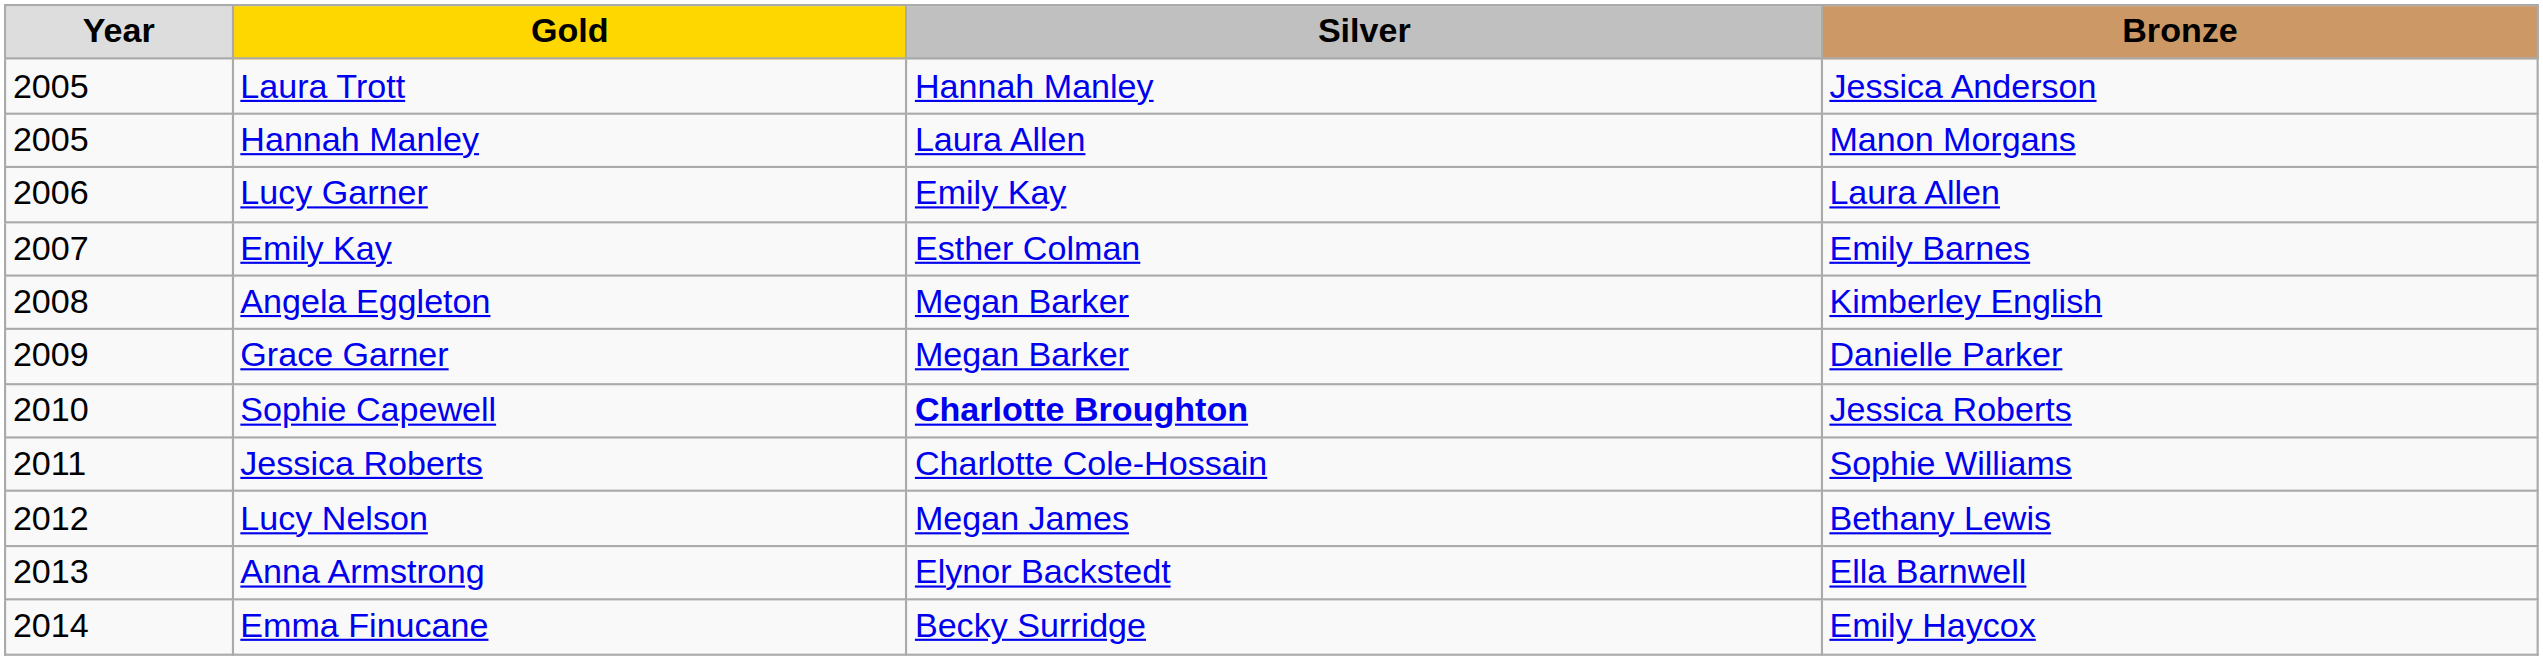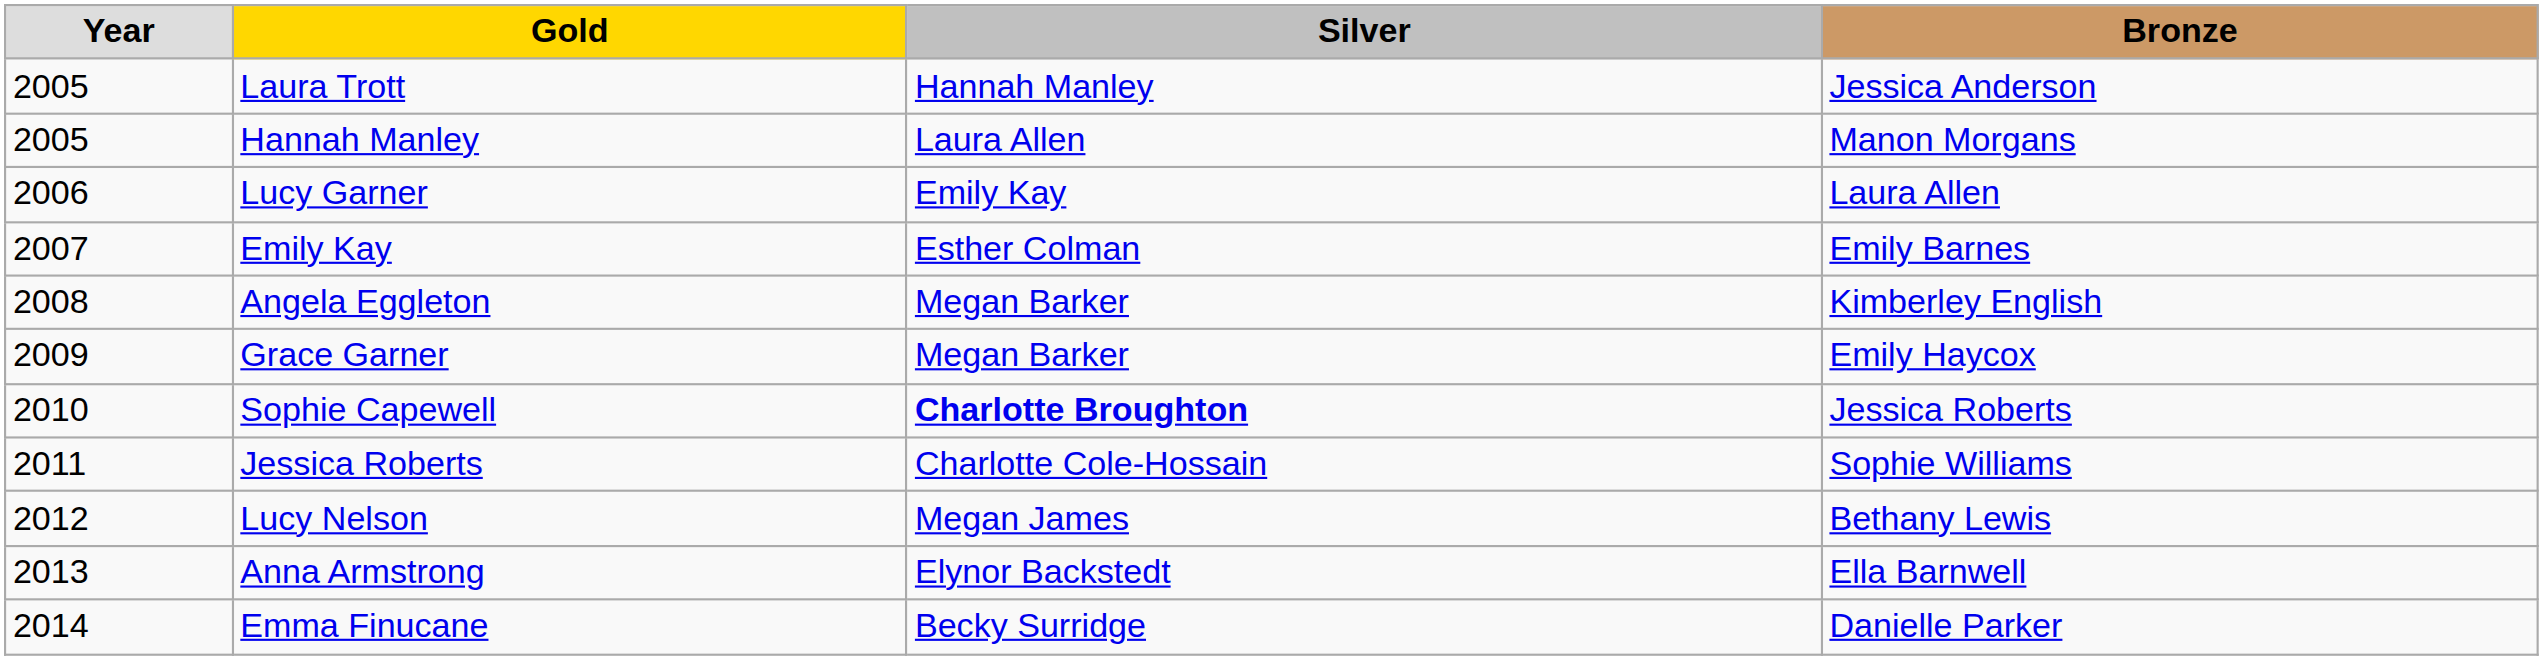(1946, 355) Danielle Parker -> (1933, 355) Emily Haycox
(1933, 626) Emily Haycox -> (1946, 626) Danielle Parker
